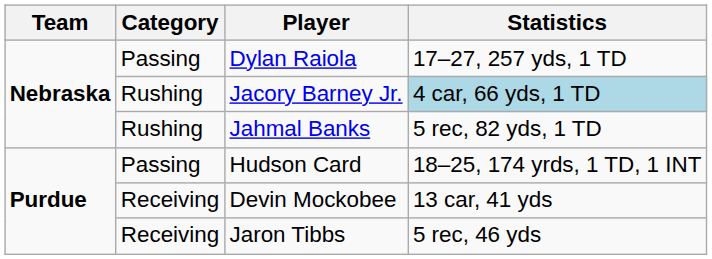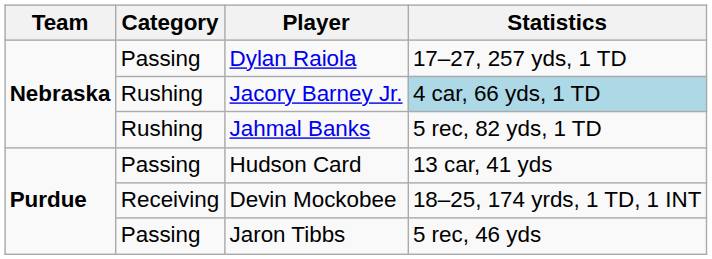(557, 164) 18–25, 174 yrds, 1 TD, 1 INT -> (483, 164) 13 car, 41 yds
(483, 200) 13 car, 41 yds -> (557, 200) 18–25, 174 yrds, 1 TD, 1 INT
(170, 235) Receiving -> (161, 235) Passing
